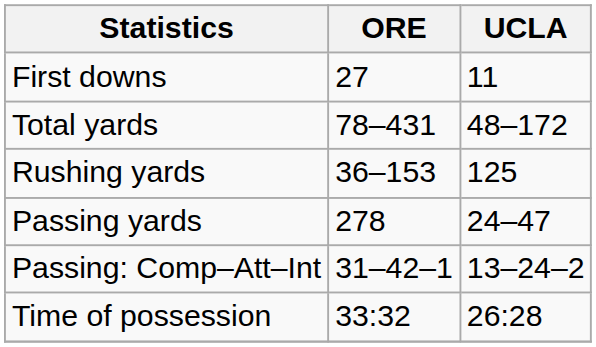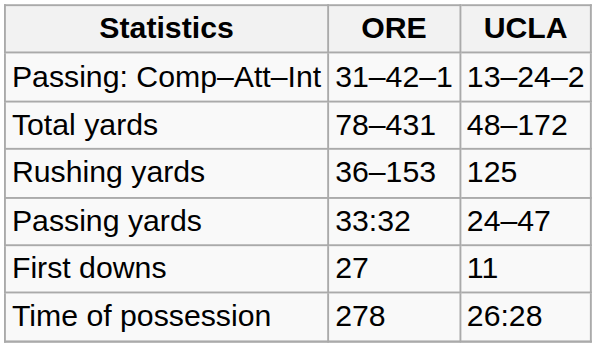rows swapped: (89, 76) <-> (167, 268)
(360, 220) 278 -> (373, 220) 33:32
(373, 316) 33:32 -> (360, 316) 278
